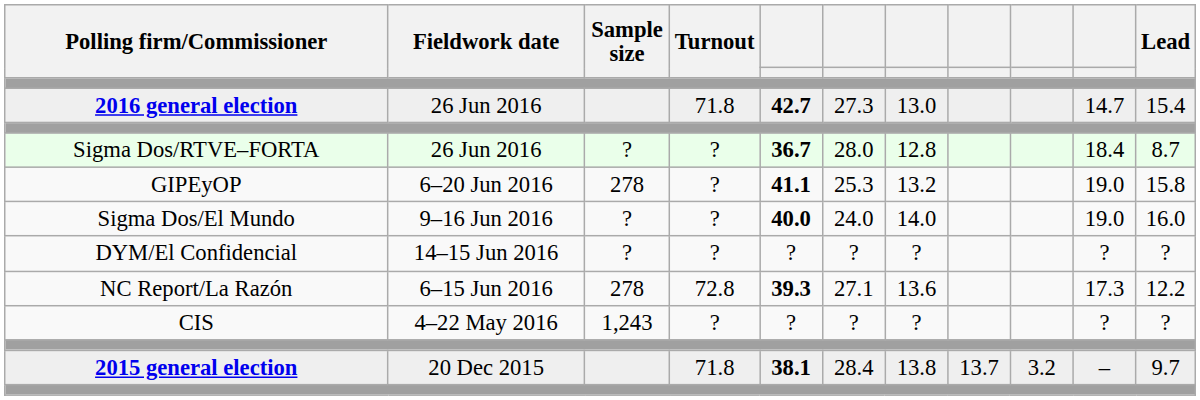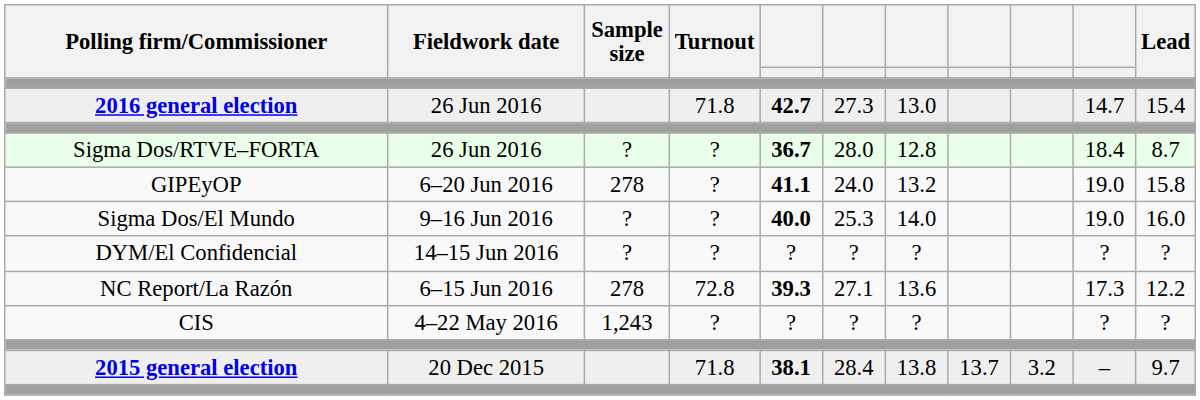(854, 184) 25.3 -> (854, 184) 24.0
(854, 219) 24.0 -> (854, 219) 25.3
